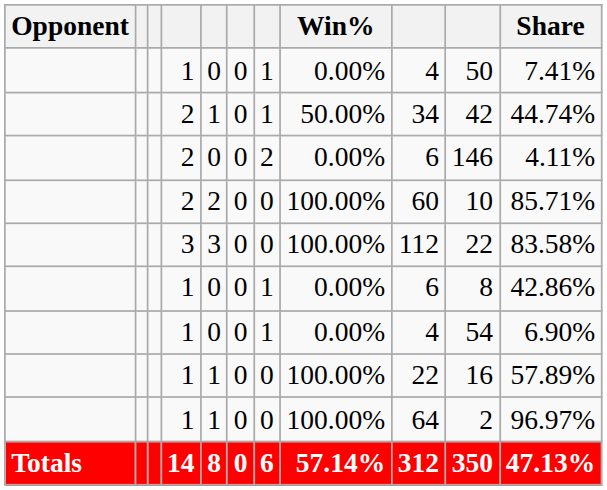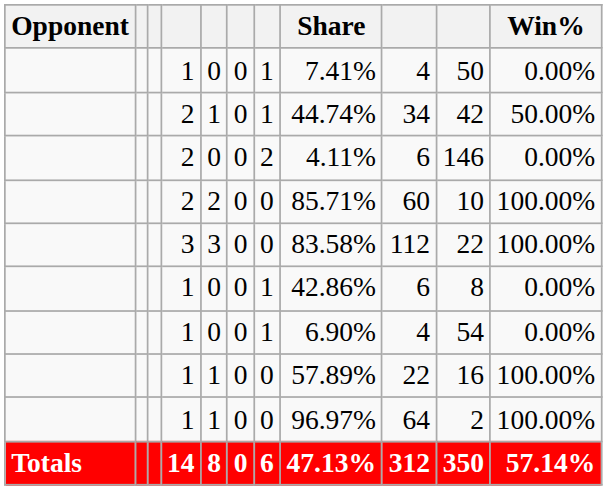columns swapped: (336, 26) <-> (551, 26)
